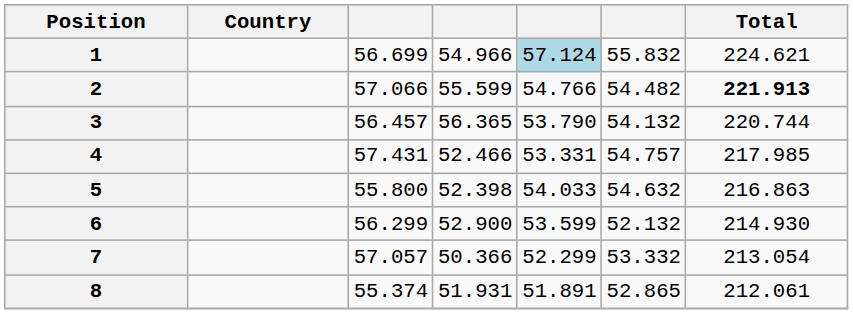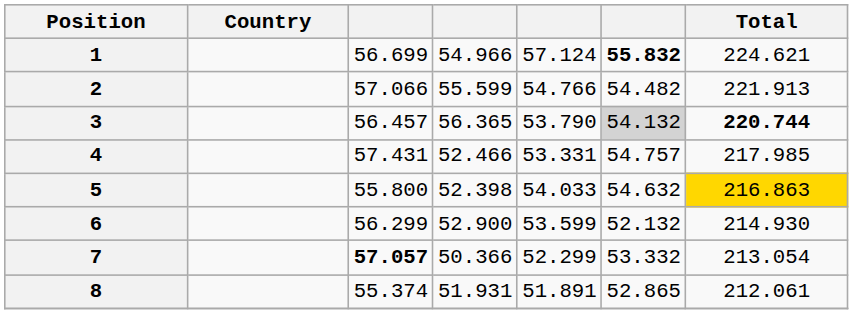(559, 55) lightblue background -> (559, 55) no background
(644, 55) normal -> (644, 55) bold
(767, 89) bold -> (767, 89) normal
(644, 123) no background -> (644, 123) lightgrey background
(767, 123) normal -> (767, 123) bold
(767, 190) no background -> (767, 190) gold background
(391, 257) normal -> (391, 257) bold
